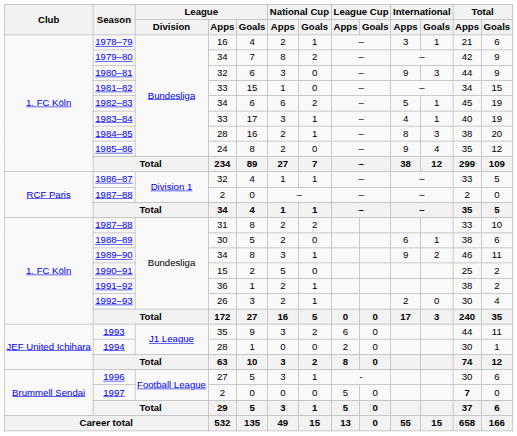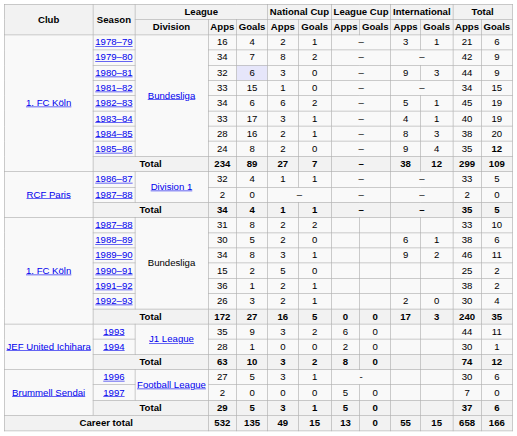(252, 73) no background -> (252, 73) lavender background
(497, 149) normal -> (497, 149) bold
(467, 392) bold -> (467, 392) normal
